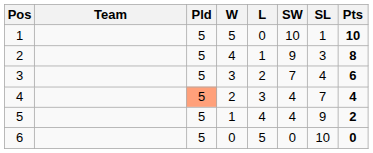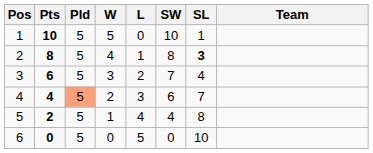columns swapped: (111, 14) <-> (353, 14)
(292, 55) 9 -> (171, 55) 8
(323, 55) normal -> (201, 55) bold
(292, 96) 4 -> (171, 96) 6
(323, 117) 9 -> (201, 117) 8
